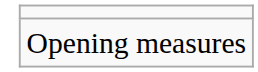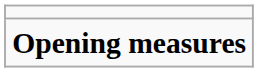(136, 42) normal -> (129, 42) bold
